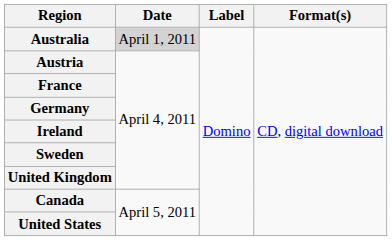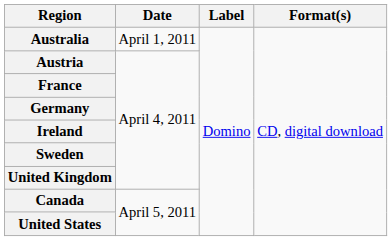(157, 39) lightgrey background -> (157, 39) no background
